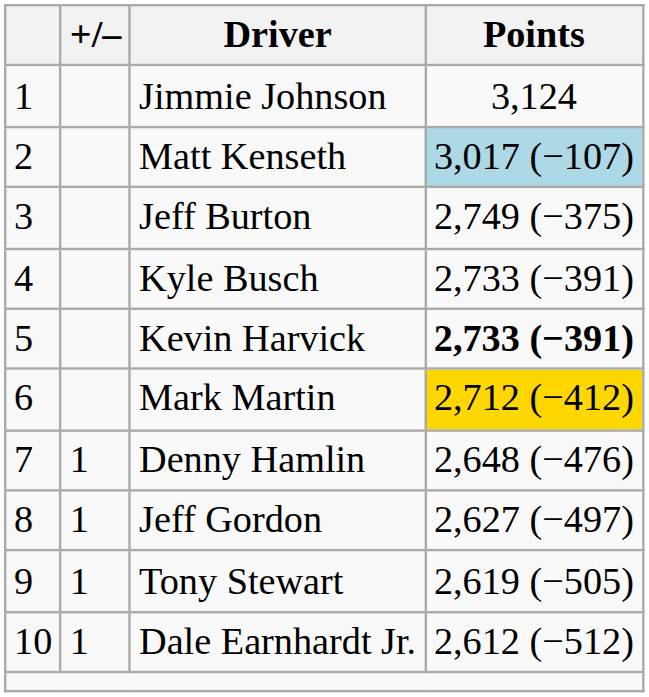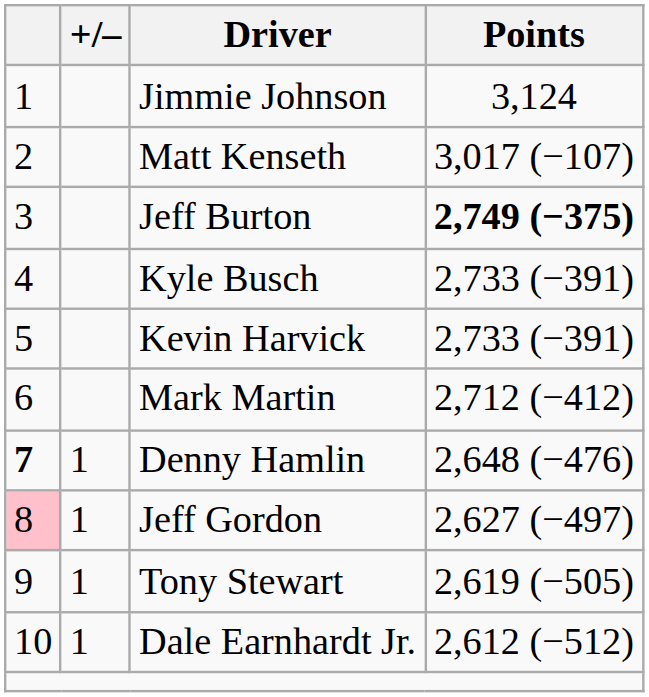(534, 156) lightblue background -> (534, 156) no background
(534, 216) normal -> (534, 216) bold
(534, 338) bold -> (534, 338) normal
(534, 398) gold background -> (534, 398) no background
(24, 459) normal -> (24, 459) bold
(24, 519) no background -> (24, 519) pink background
